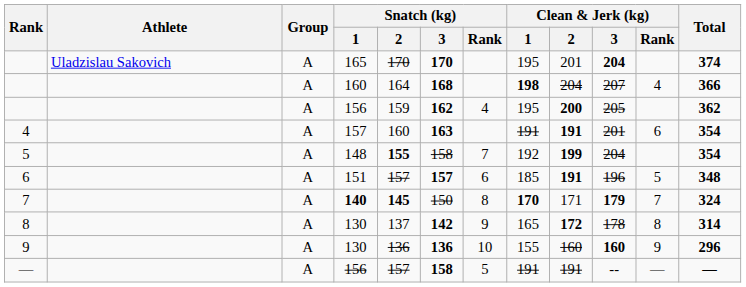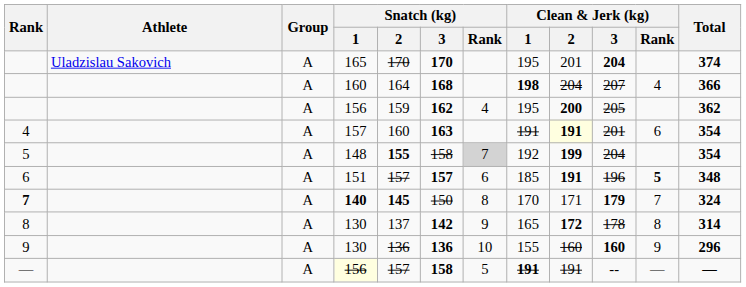(571, 131) no background -> (571, 131) lightyellow background
(485, 154) no background -> (485, 154) lightgrey background
(657, 177) normal -> (657, 177) bold
(26, 200) normal -> (26, 200) bold
(528, 200) bold -> (528, 200) normal
(356, 270) no background -> (356, 270) lightyellow background
(528, 270) normal -> (528, 270) bold
